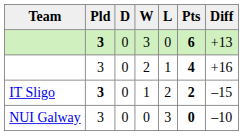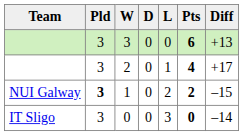columns swapped: (147, 17) <-> (125, 17)
(100, 42) bold -> (100, 42) normal
(222, 67) +16 -> (222, 67) +17
(32, 92) IT Sligo -> (45, 92) NUI Galway
(45, 118) NUI Galway -> (32, 118) IT Sligo
(222, 118) –10 -> (222, 118) –14
